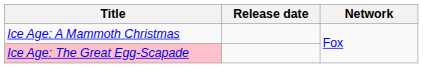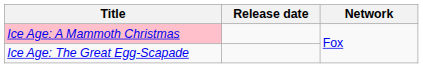(93, 33) no background -> (93, 33) pink background
(98, 53) pink background -> (98, 53) no background
